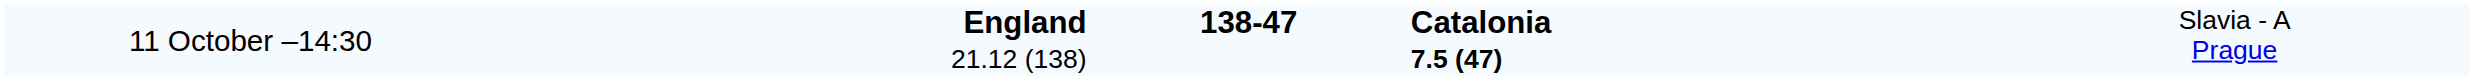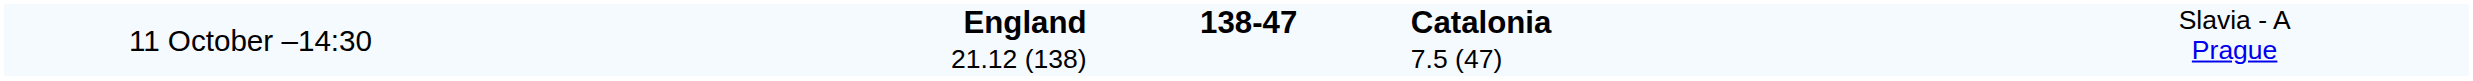(1457, 60) bold -> (1457, 60) normal
